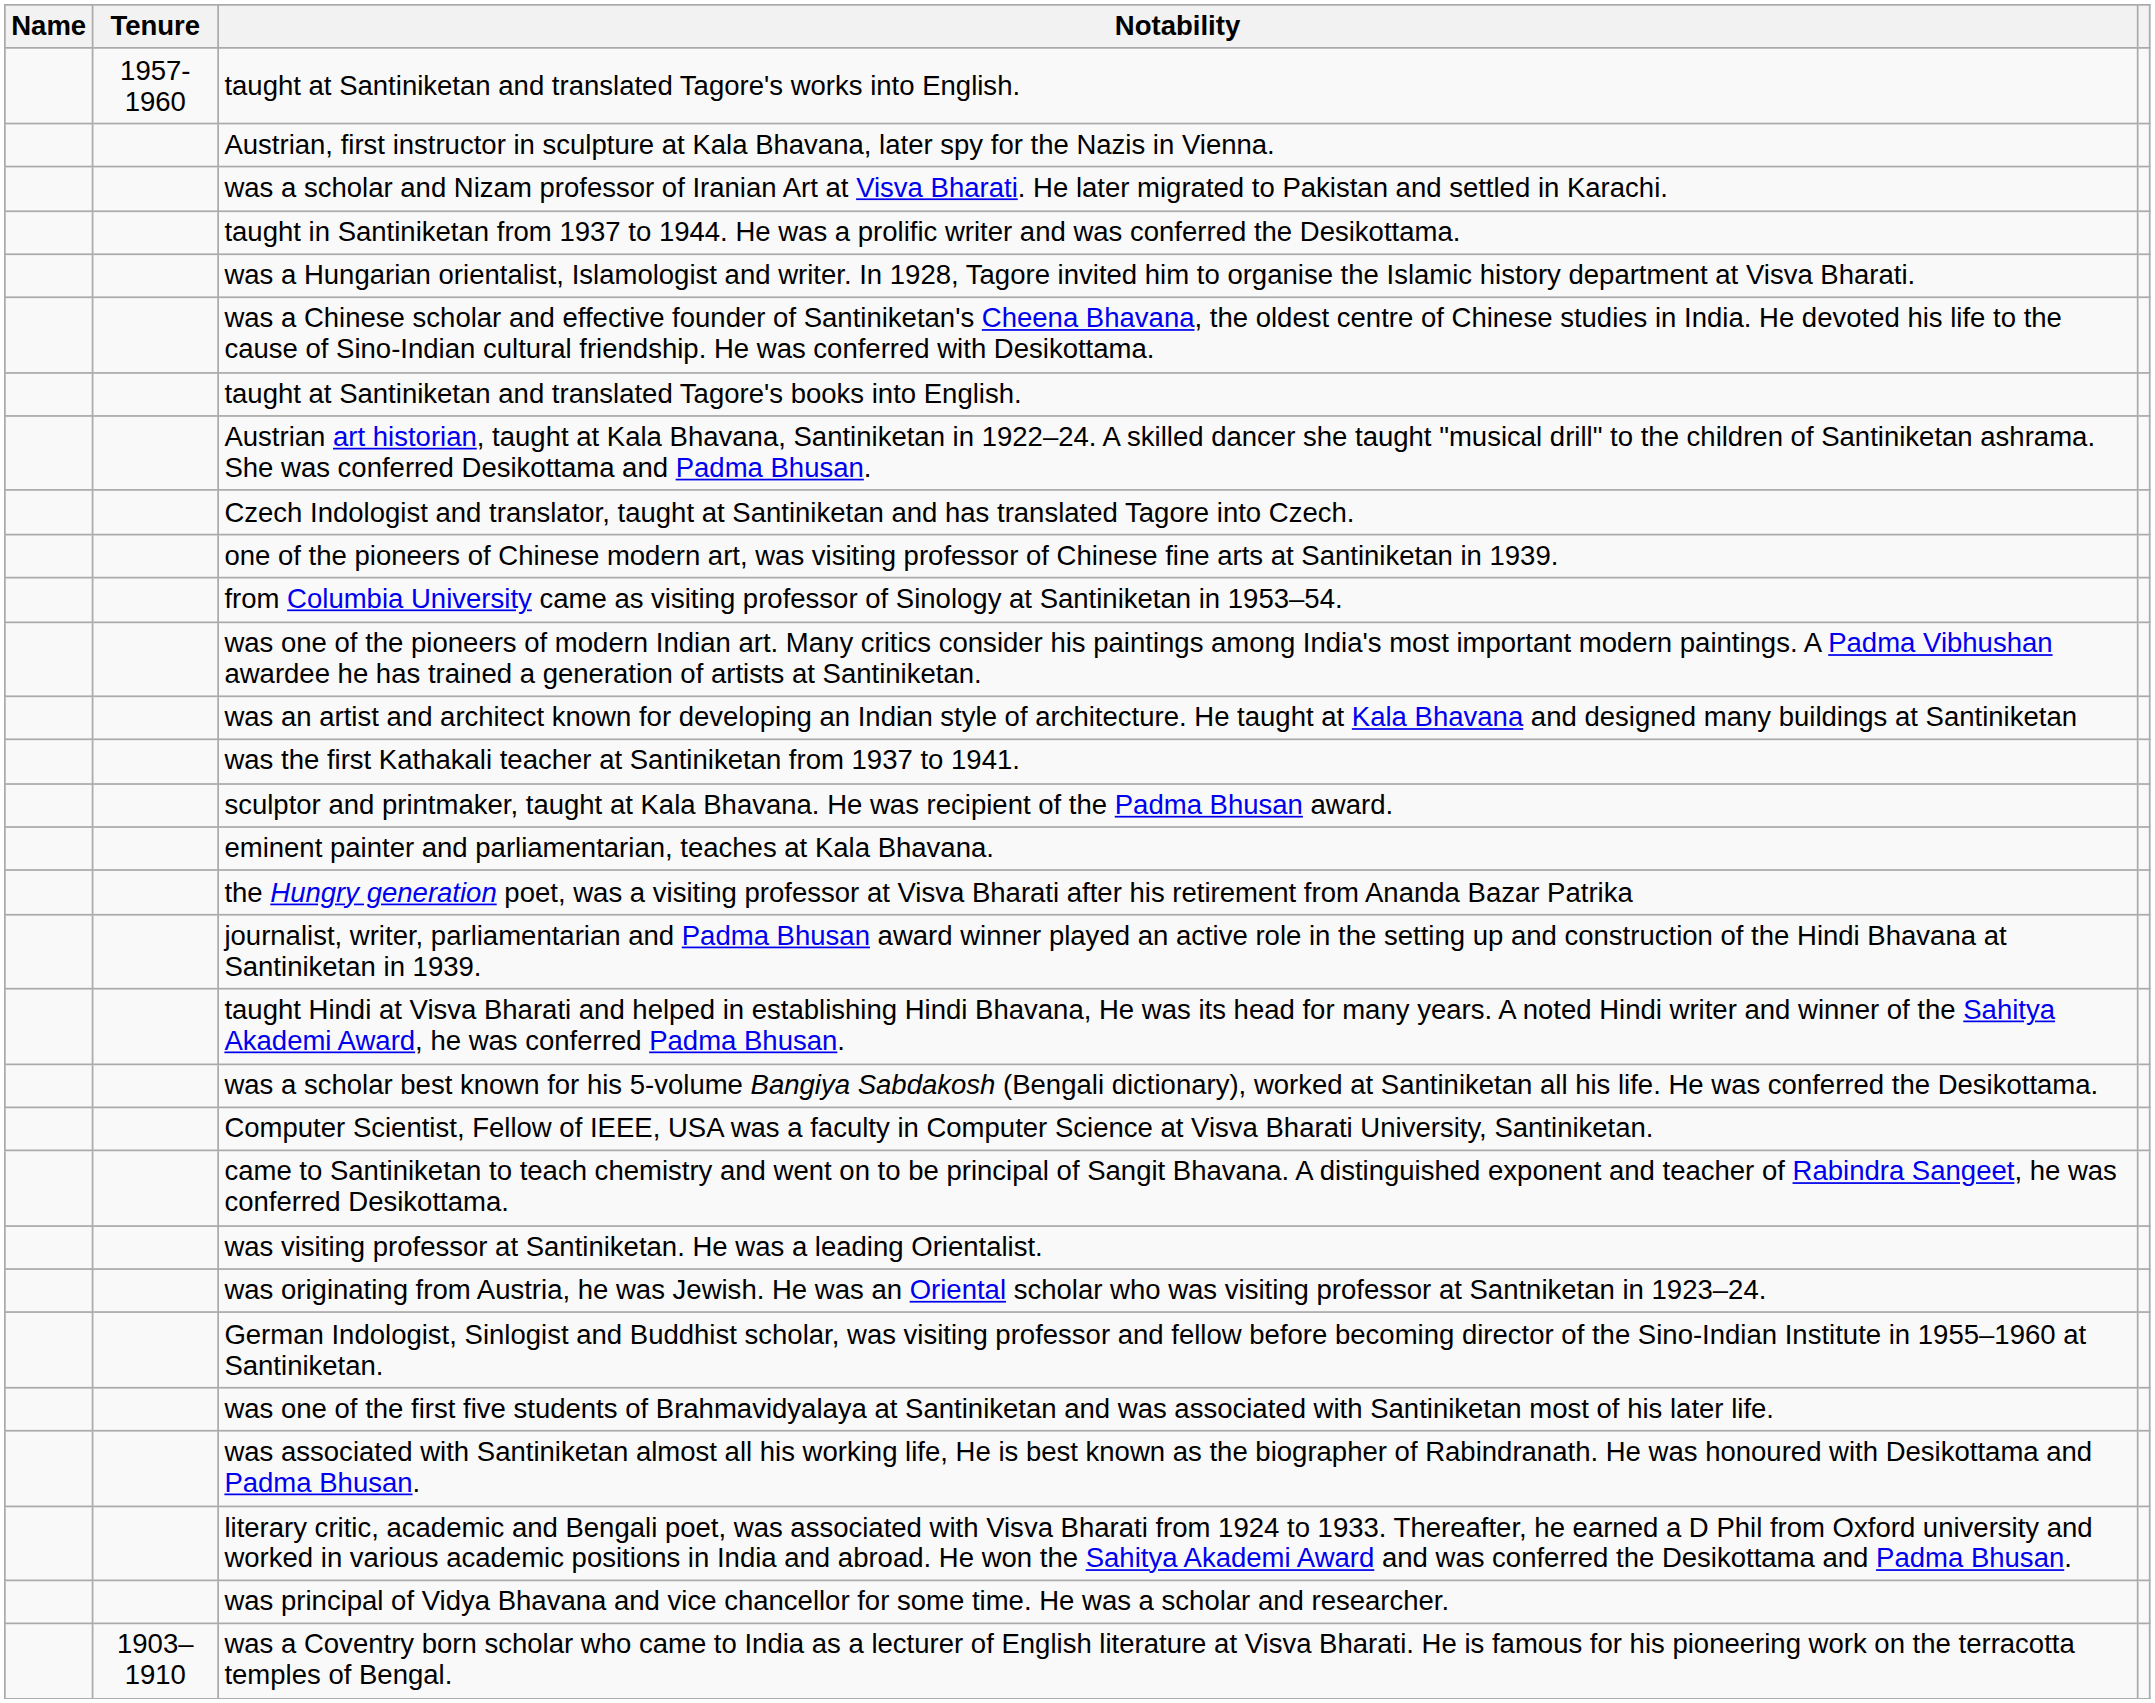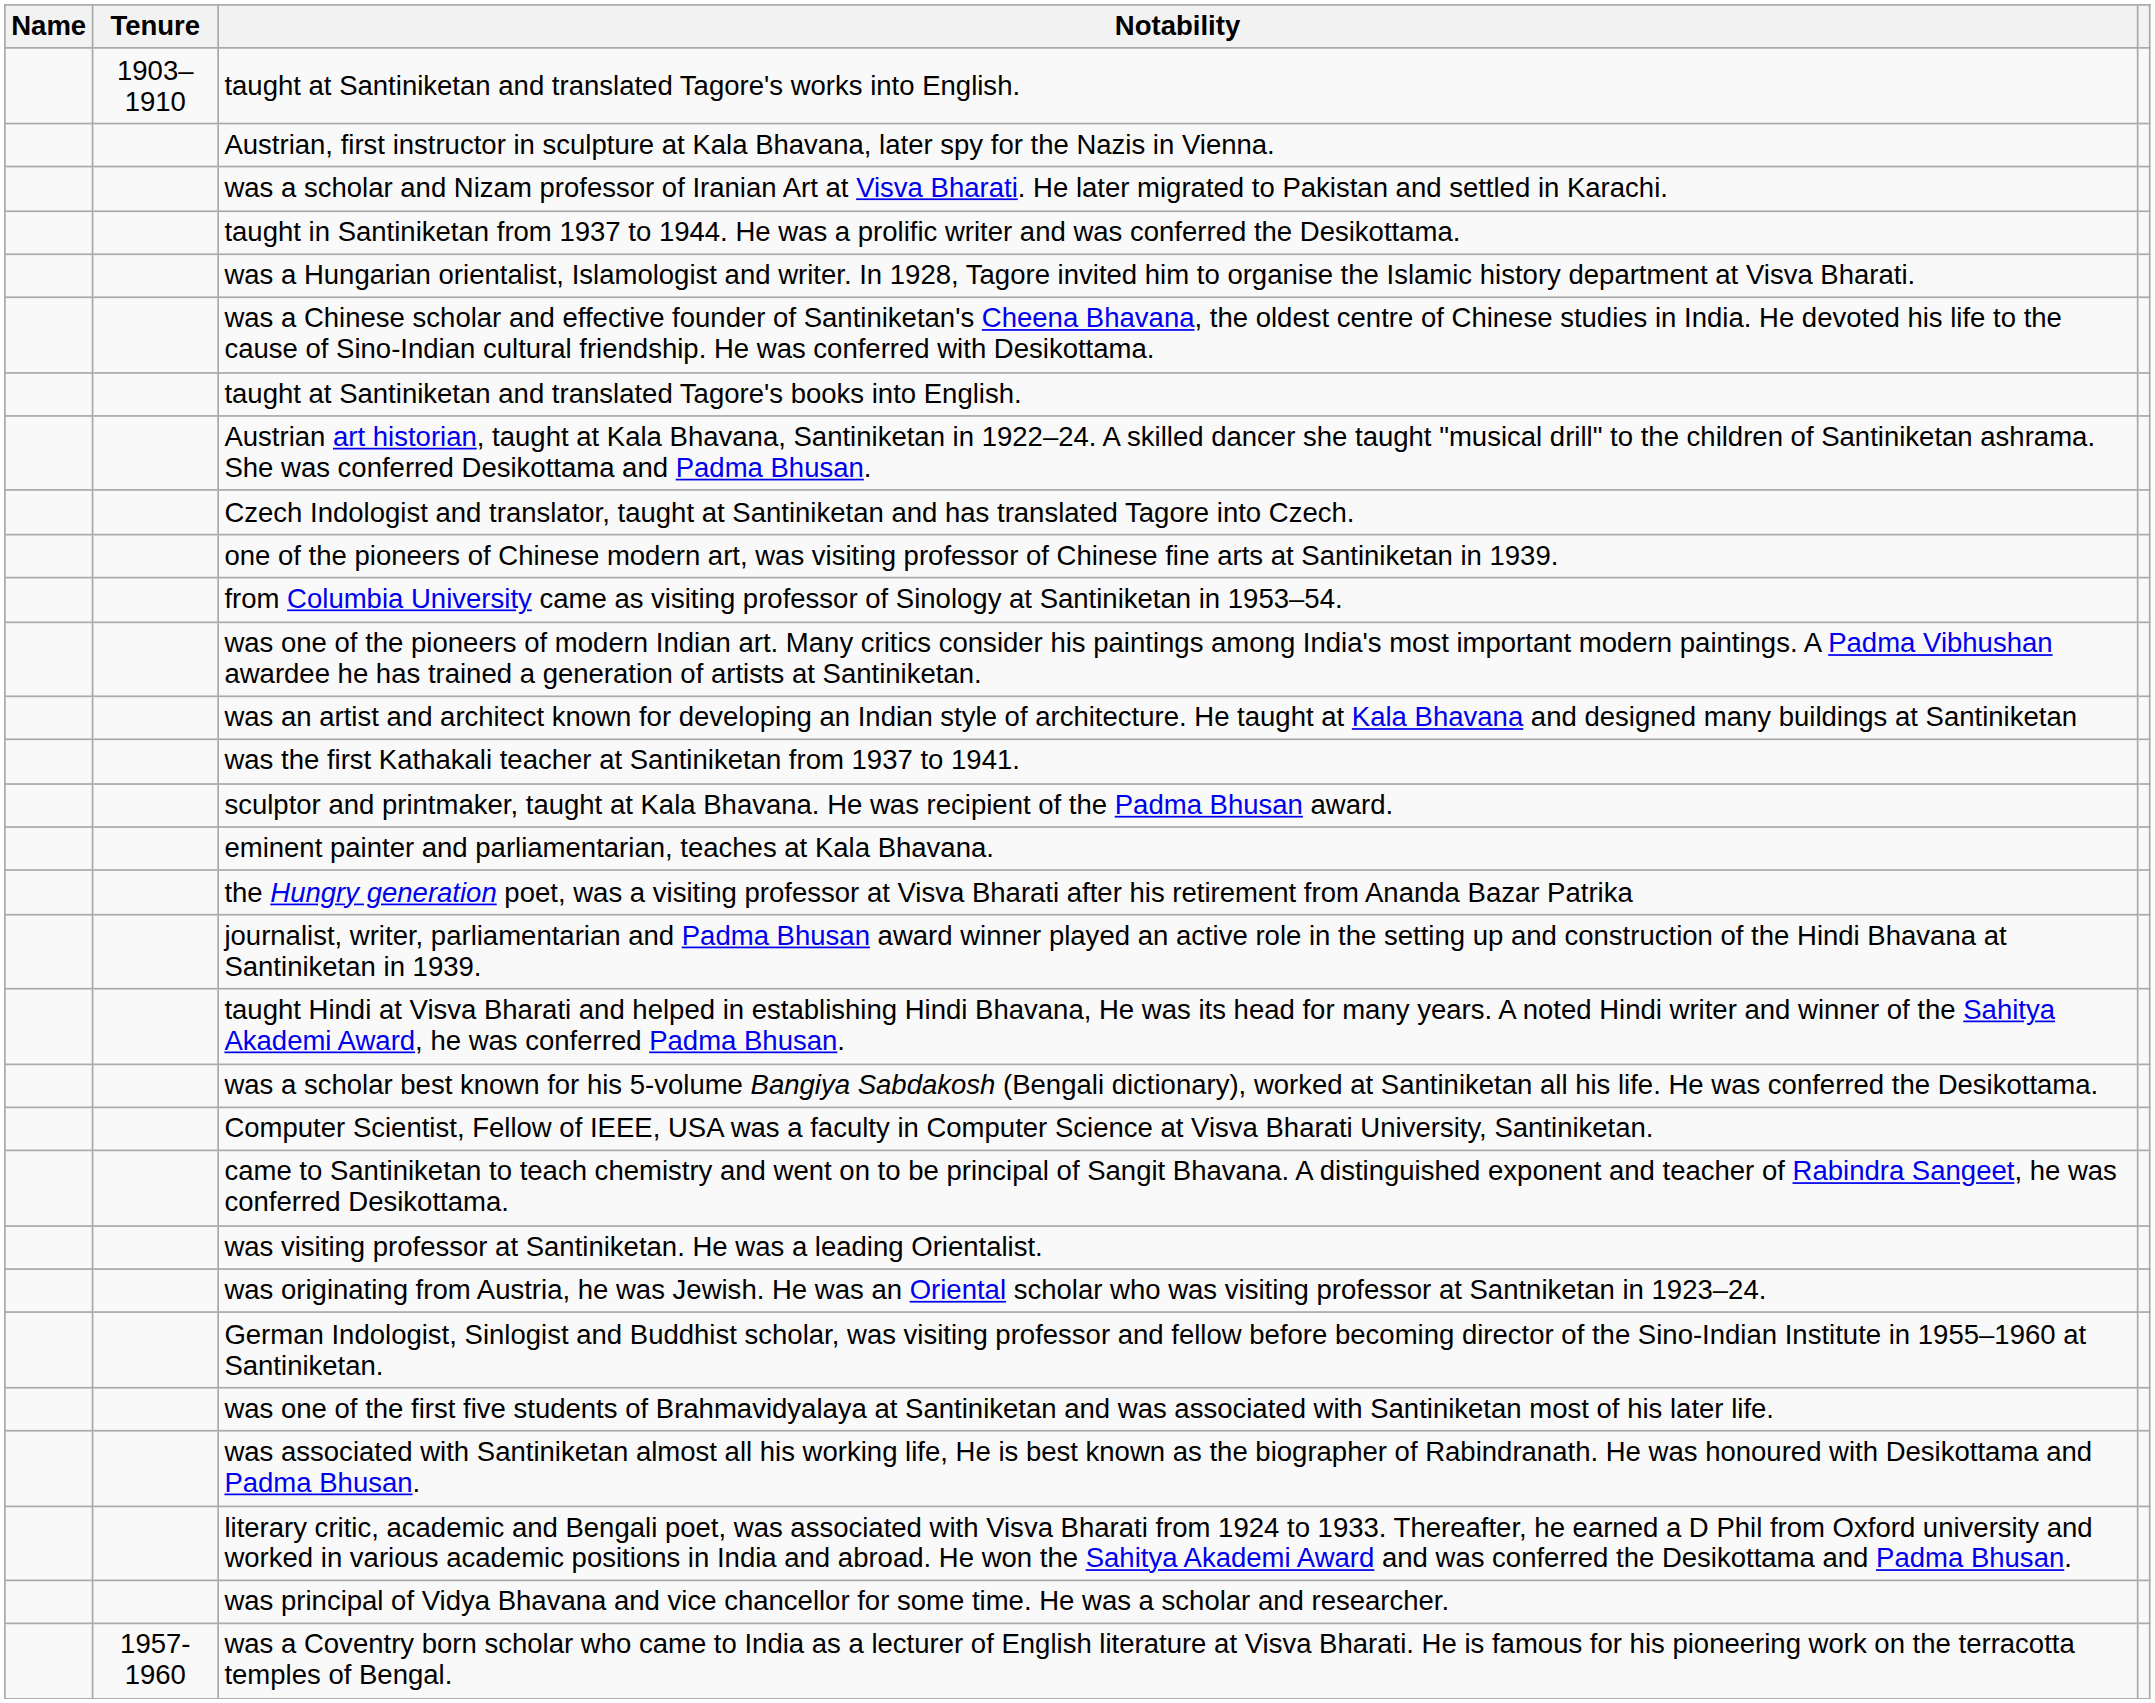(155, 85) 1957-1960 -> (155, 85) 1903–1910
(155, 1660) 1903–1910 -> (155, 1660) 1957-1960
